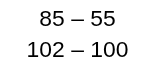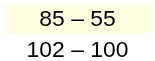(77, 18) no background -> (77, 18) lightyellow background
